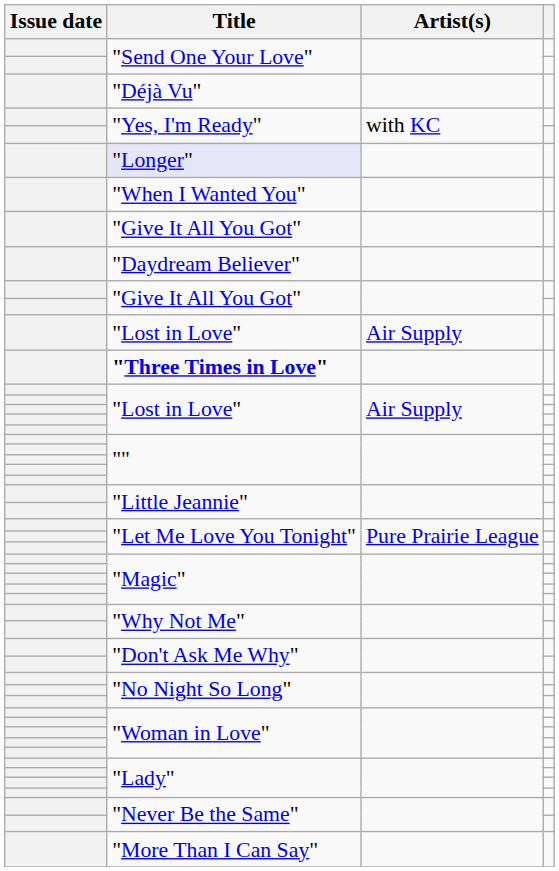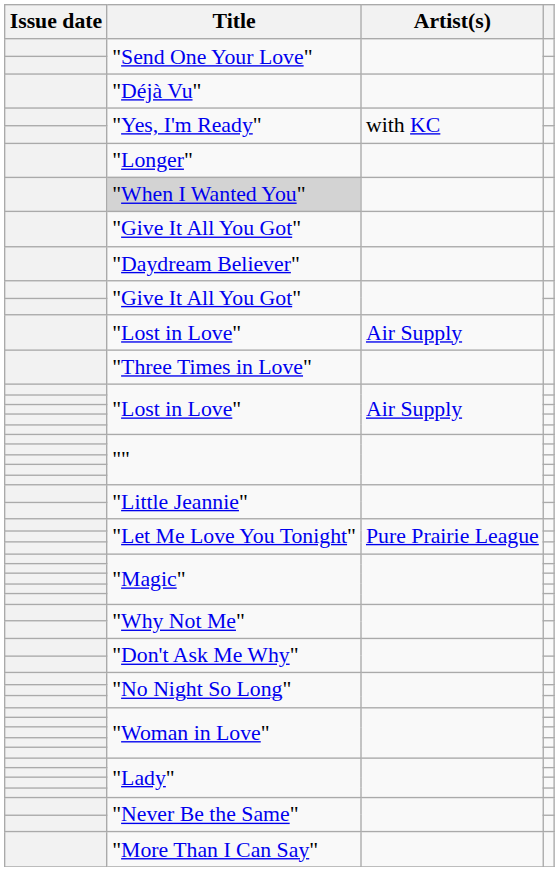(153, 159) lavender background -> (153, 159) no background
(209, 194) no background -> (209, 194) lightgrey background
(220, 366) bold -> (212, 366) normal
